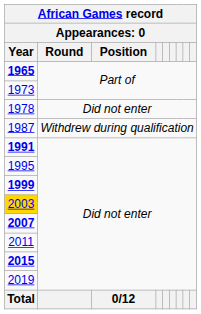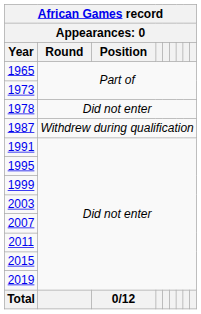(21, 71) bold -> (21, 71) normal
(21, 147) bold -> (21, 147) normal
(21, 185) bold -> (21, 185) normal
(21, 204) gold background -> (21, 204) no background
(21, 223) bold -> (21, 223) normal
(21, 261) bold -> (21, 261) normal
